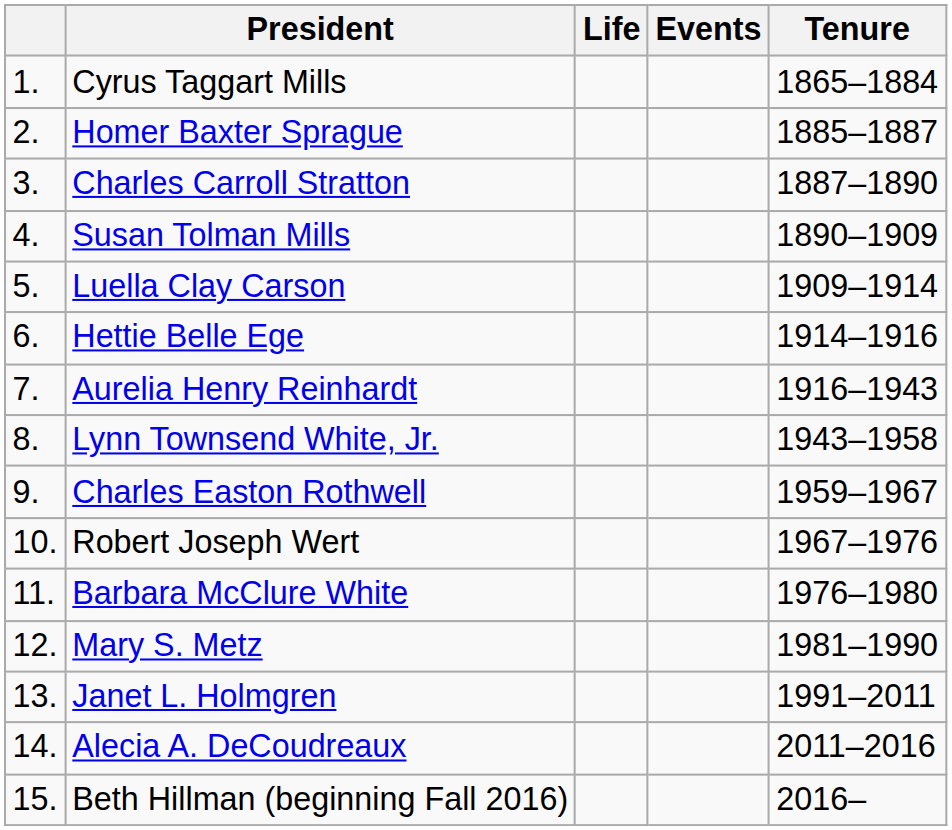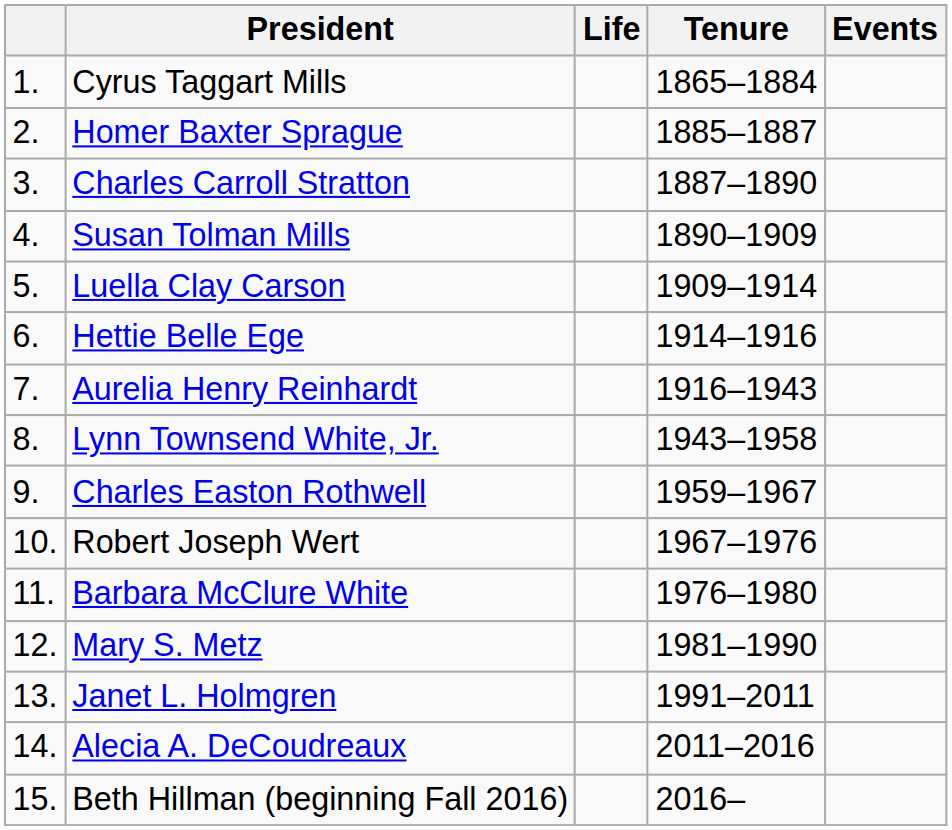columns swapped: (857, 30) <-> (708, 30)
